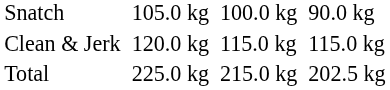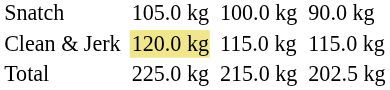(170, 43) no background -> (170, 43) khaki background
